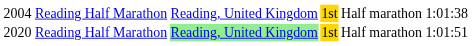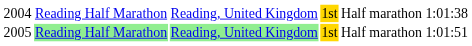(18, 32) 2020 -> (18, 32) 2005
(101, 32) no background -> (101, 32) lightgreen background
